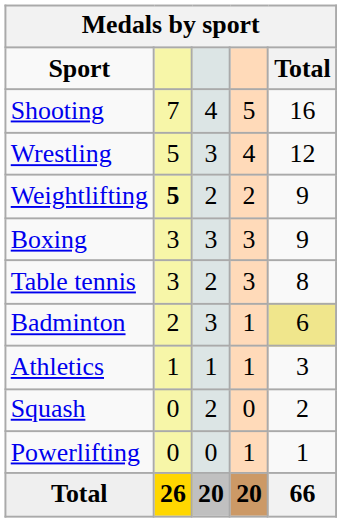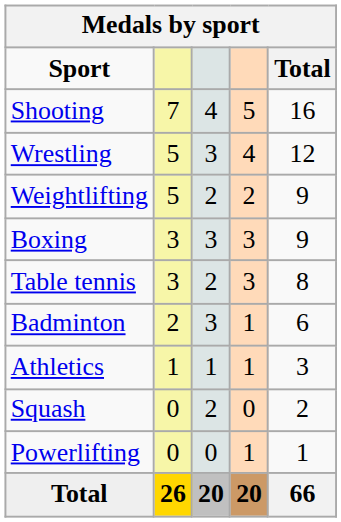(173, 196) bold -> (173, 196) normal
(302, 324) khaki background -> (302, 324) no background
